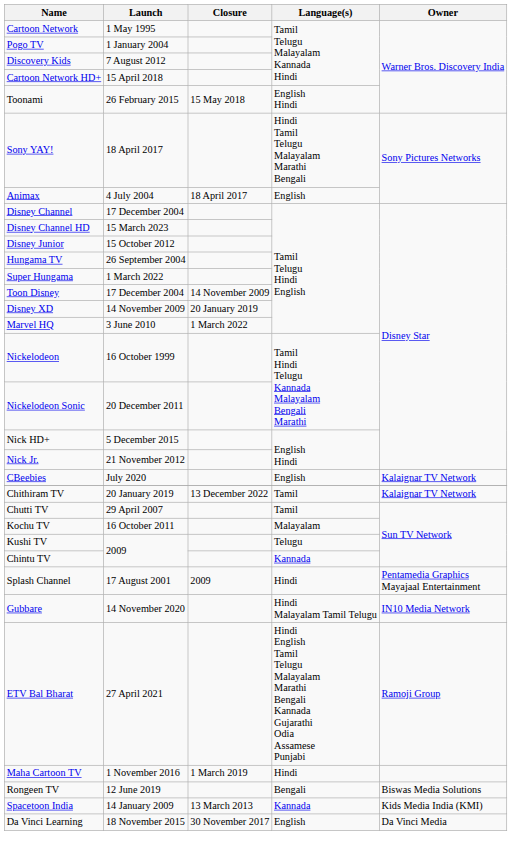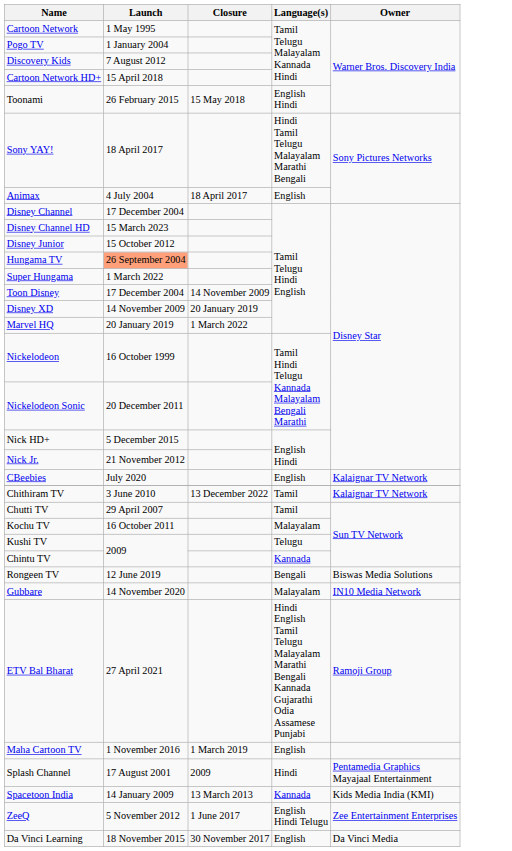(146, 260) no background -> (146, 260) lightsalmon background
(131, 325) 3 June 2010 -> (140, 325) 20 January 2019
(140, 493) 20 January 2019 -> (131, 493) 3 June 2010
rows swapped: (33, 789) <-> (39, 580)
(325, 608) Hindi Malayalam Tamil Telugu -> (297, 591) Malayalam
(286, 773) Hindi -> (290, 750) English
+ row: (18, 816)
